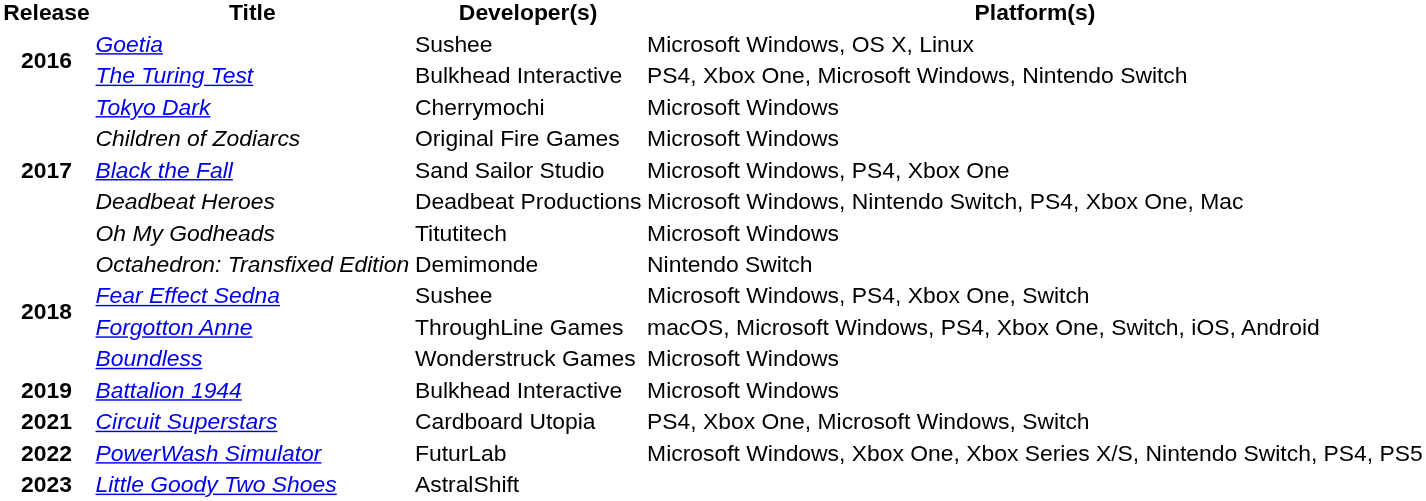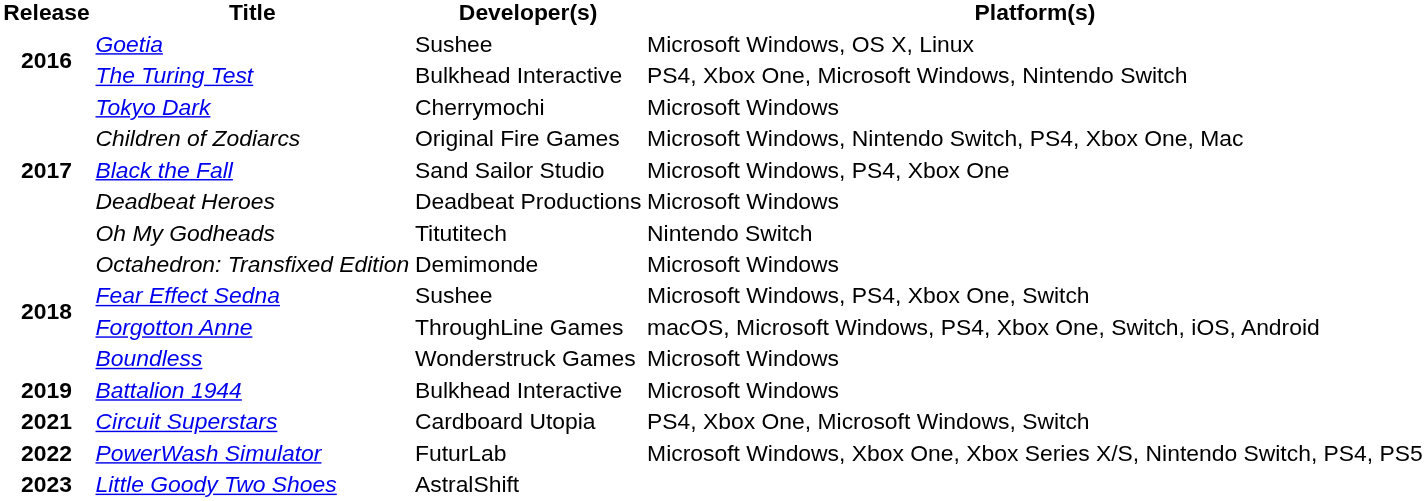(743, 138) Microsoft Windows -> (945, 138) Microsoft Windows, Nintendo Switch, PS4, Xbox One, Mac
(945, 201) Microsoft Windows, Nintendo Switch, PS4, Xbox One, Mac -> (743, 201) Microsoft Windows
(743, 233) Microsoft Windows -> (730, 233) Nintendo Switch
(730, 264) Nintendo Switch -> (743, 264) Microsoft Windows
